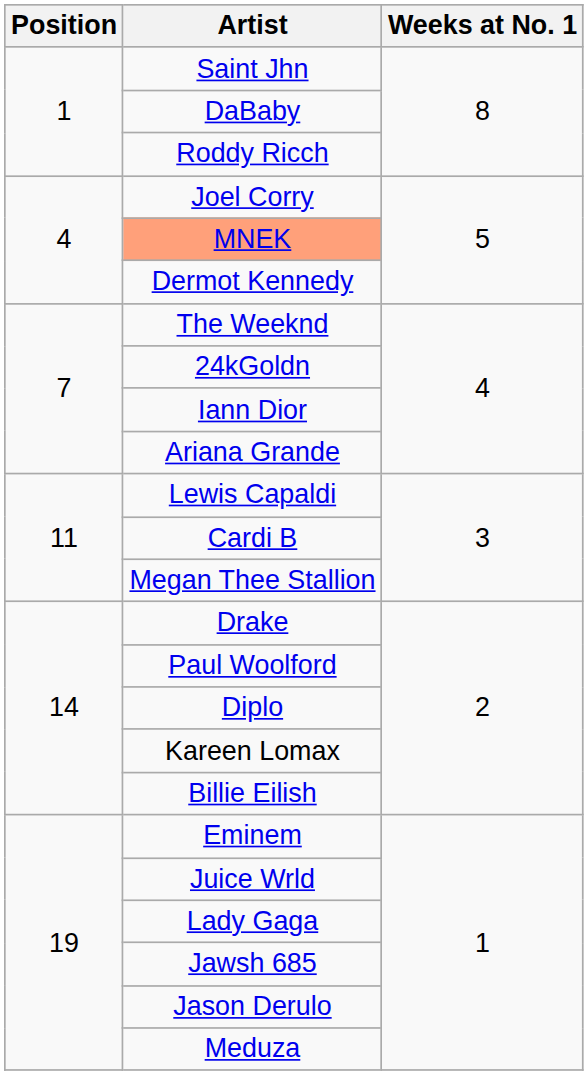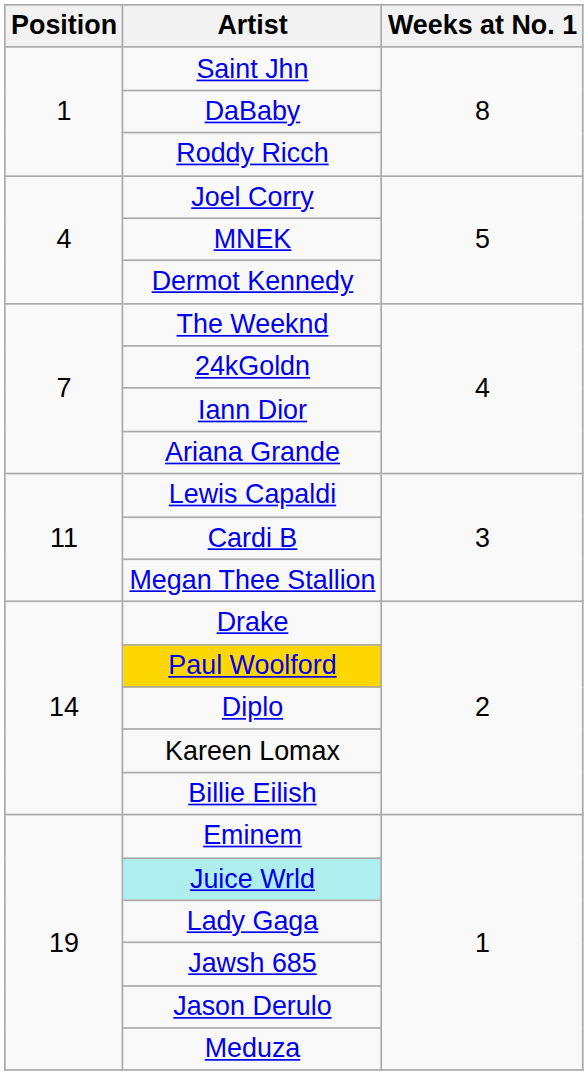(252, 238) lightsalmon background -> (252, 238) no background
(252, 665) no background -> (252, 665) gold background
(252, 878) no background -> (252, 878) paleturquoise background
